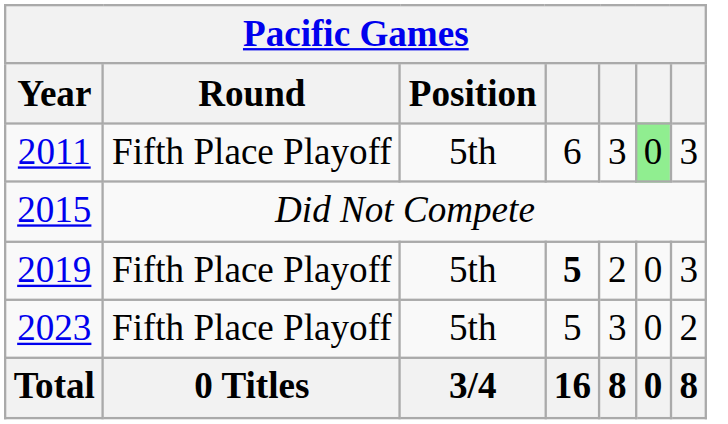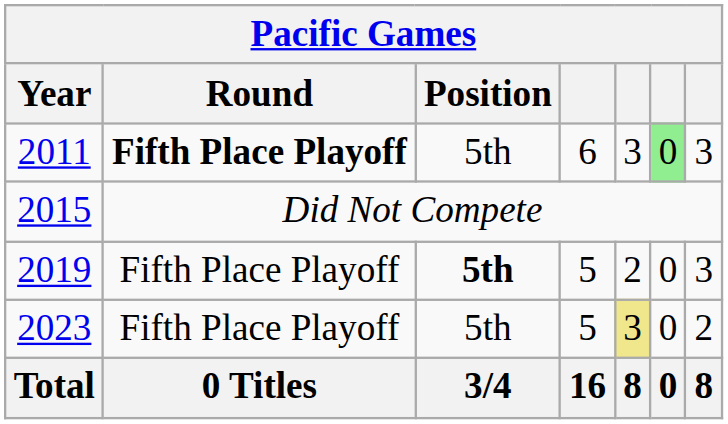(252, 151) normal -> (259, 151) bold
(473, 269) normal -> (488, 269) bold
(572, 269) bold -> (587, 269) normal
(617, 328) no background -> (632, 328) khaki background
